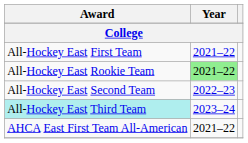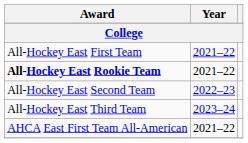(81, 71) normal -> (84, 71) bold
(214, 71) lightgreen background -> (214, 71) no background
(77, 109) paleturquoise background -> (77, 109) no background
